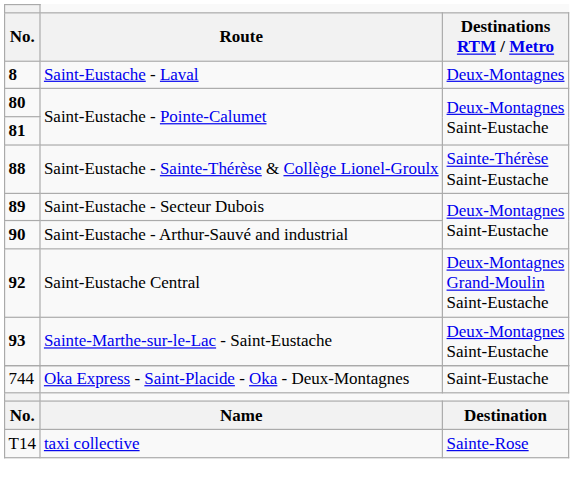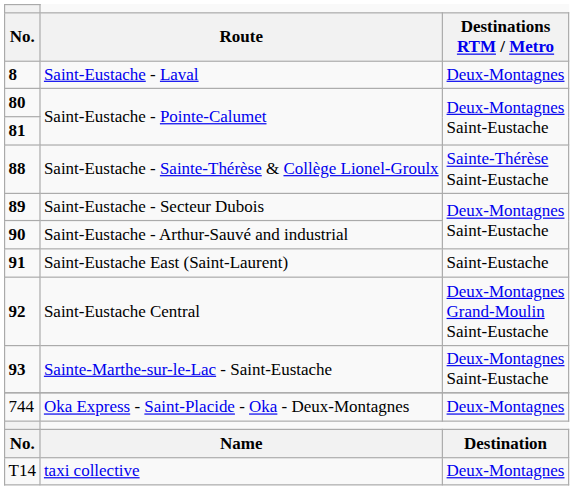+ row: (17, 263)
(498, 379) Saint-Eustache -> (506, 407) Deux-Montagnes
(488, 443) Sainte-Rose -> (506, 471) Deux-Montagnes
